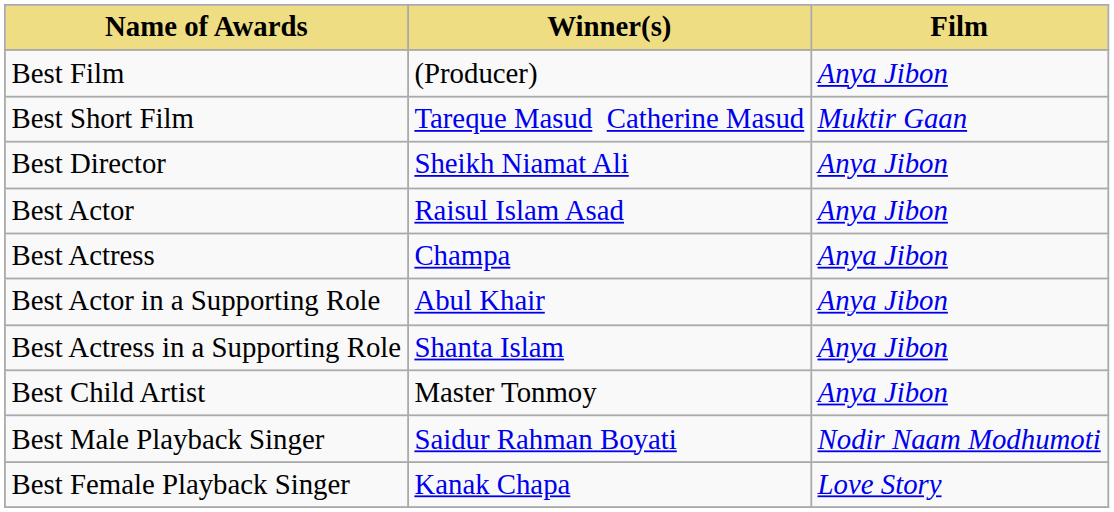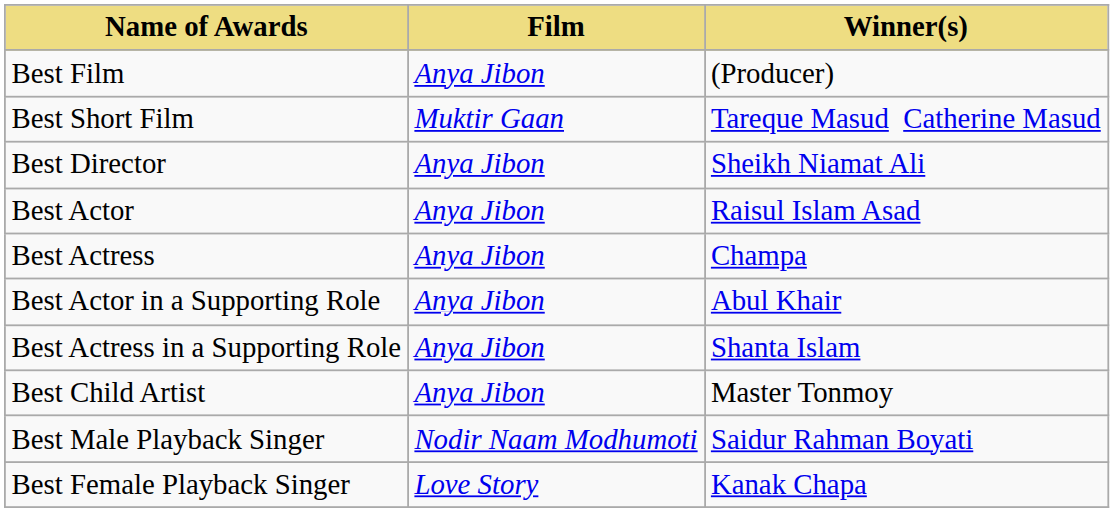columns swapped: (609, 27) <-> (959, 27)
